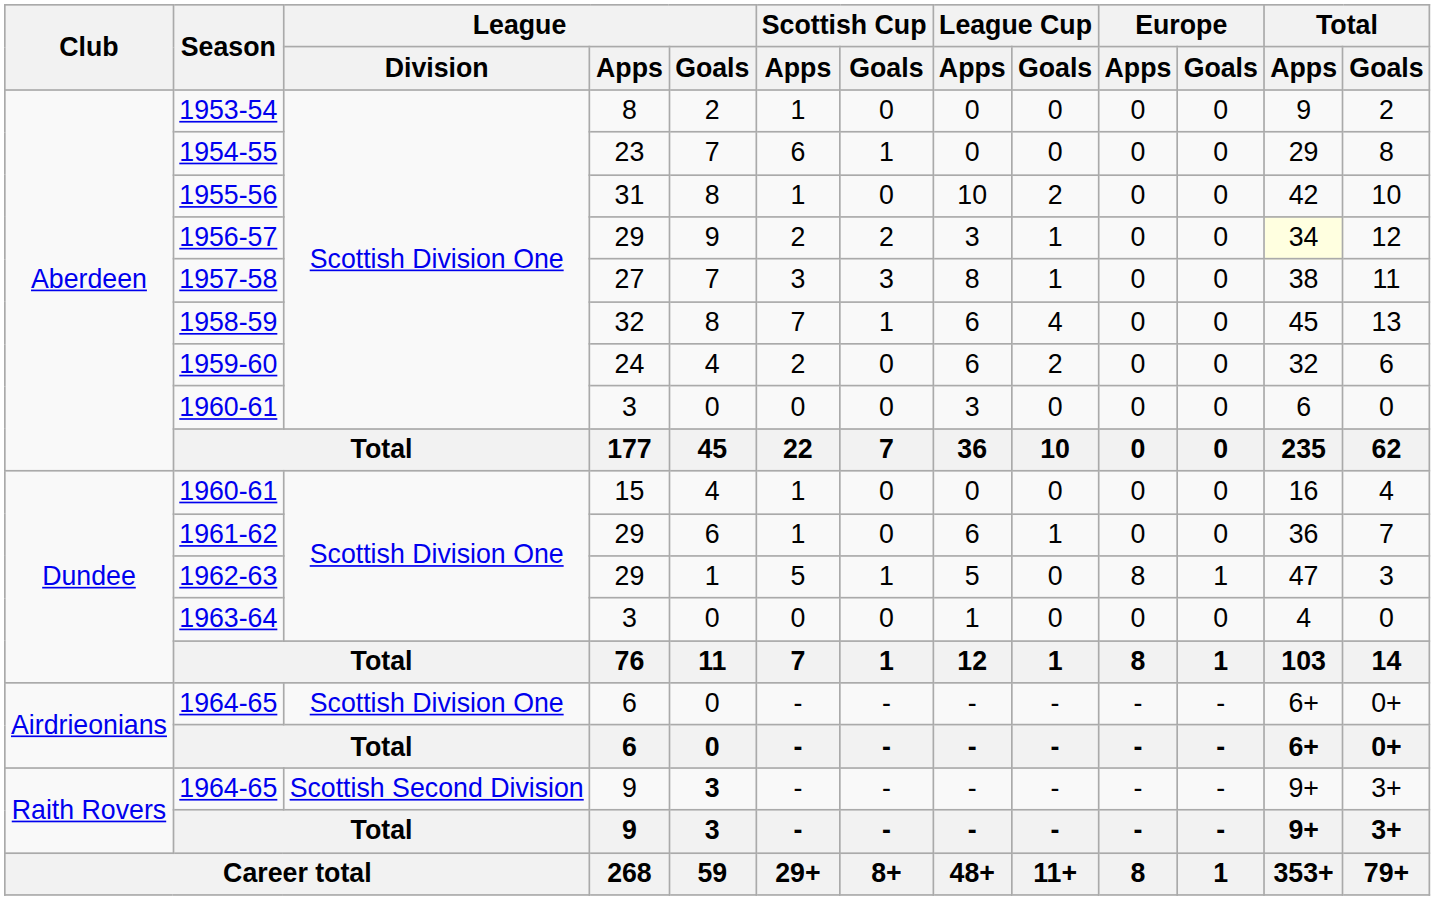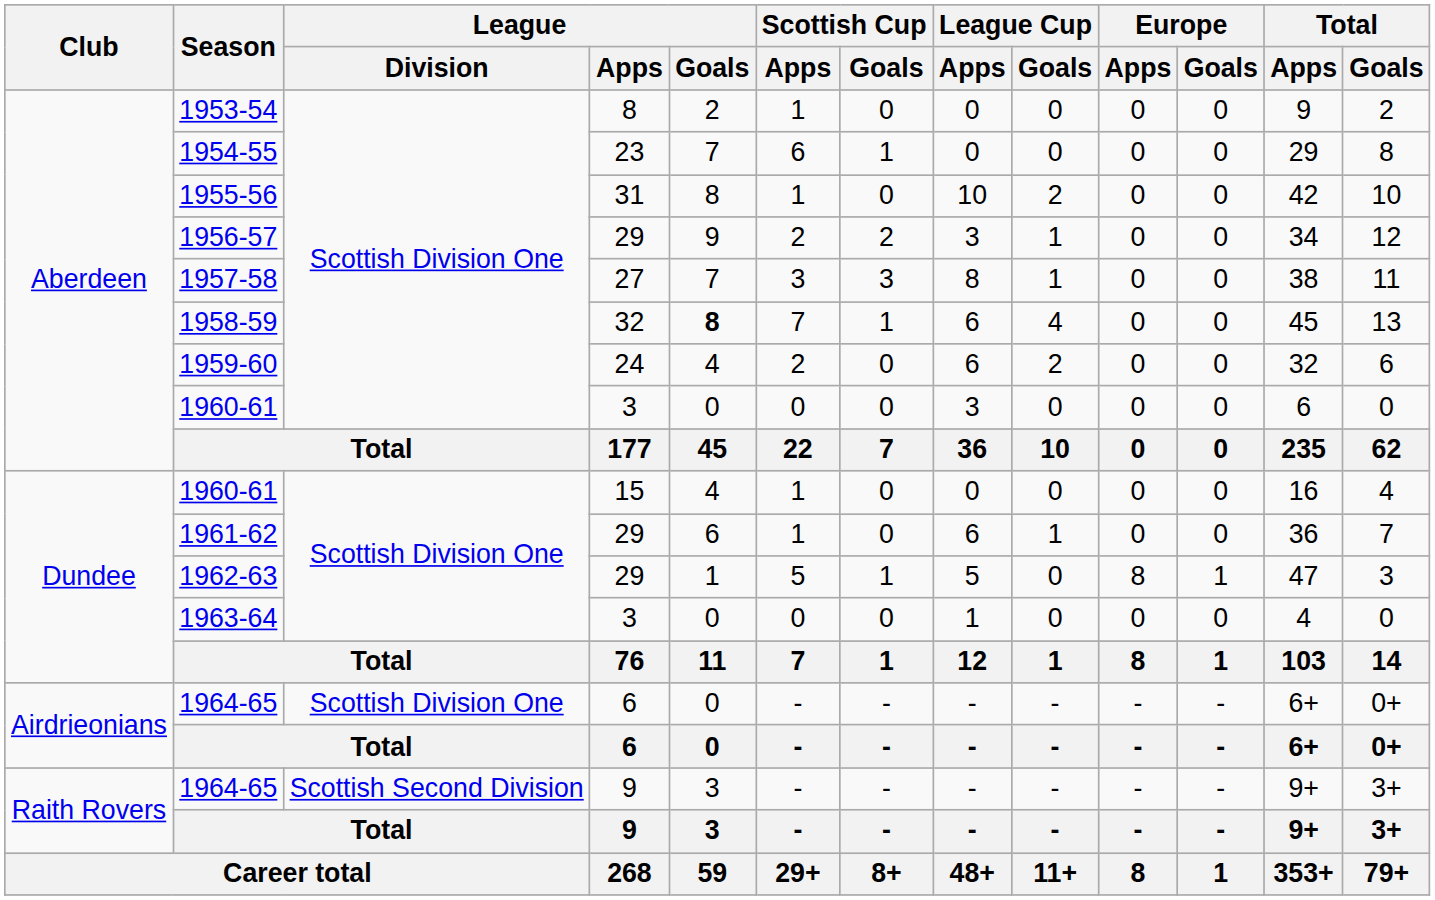(1304, 237) lightyellow background -> (1304, 237) no background
(712, 322) normal -> (712, 322) bold
(712, 788) bold -> (712, 788) normal
